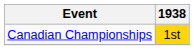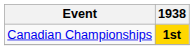(172, 34) normal -> (172, 34) bold
